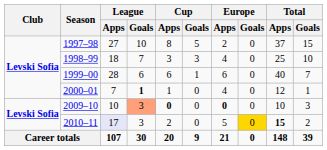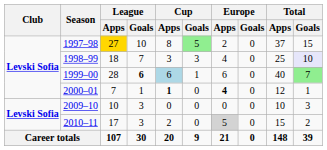(114, 43) no background -> (114, 43) gold background
(197, 43) no background -> (197, 43) lightgreen background
(308, 59) no background -> (308, 59) lavender background
(141, 75) normal -> (141, 75) bold
(169, 75) no background -> (169, 75) lightblue background
(308, 75) no background -> (308, 75) lightgreen background
(141, 91) bold -> (141, 91) normal
(169, 91) normal -> (169, 91) bold
(224, 91) normal -> (224, 91) bold
(141, 106) lightsalmon background -> (141, 106) no background
(169, 106) bold -> (169, 106) normal
(224, 106) bold -> (224, 106) normal
(114, 122) lavender background -> (114, 122) no background
(224, 122) no background -> (224, 122) lightgrey background
(252, 122) gold background -> (252, 122) no background
(280, 122) bold -> (280, 122) normal
